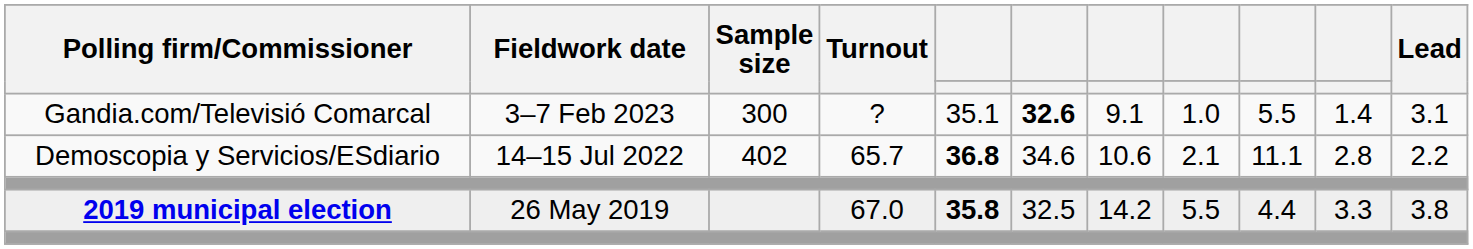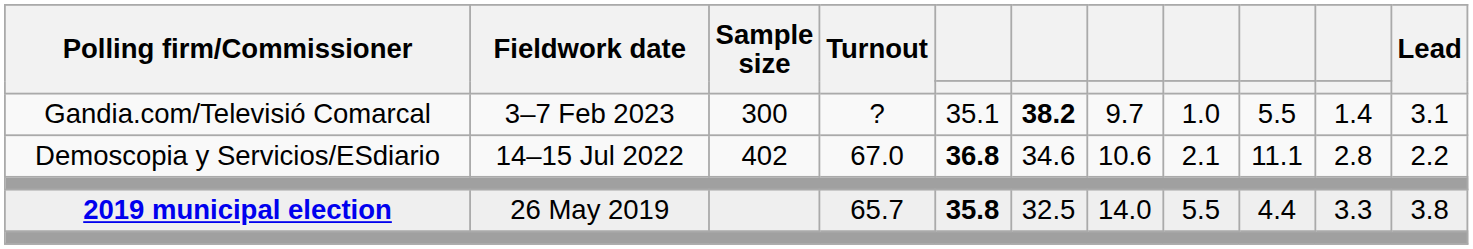(1049, 114) 32.6 -> (1049, 114) 38.2
(1125, 114) 9.1 -> (1125, 114) 9.7
(877, 156) 65.7 -> (877, 156) 67.0
(877, 210) 67.0 -> (877, 210) 65.7
(1125, 210) 14.2 -> (1125, 210) 14.0
